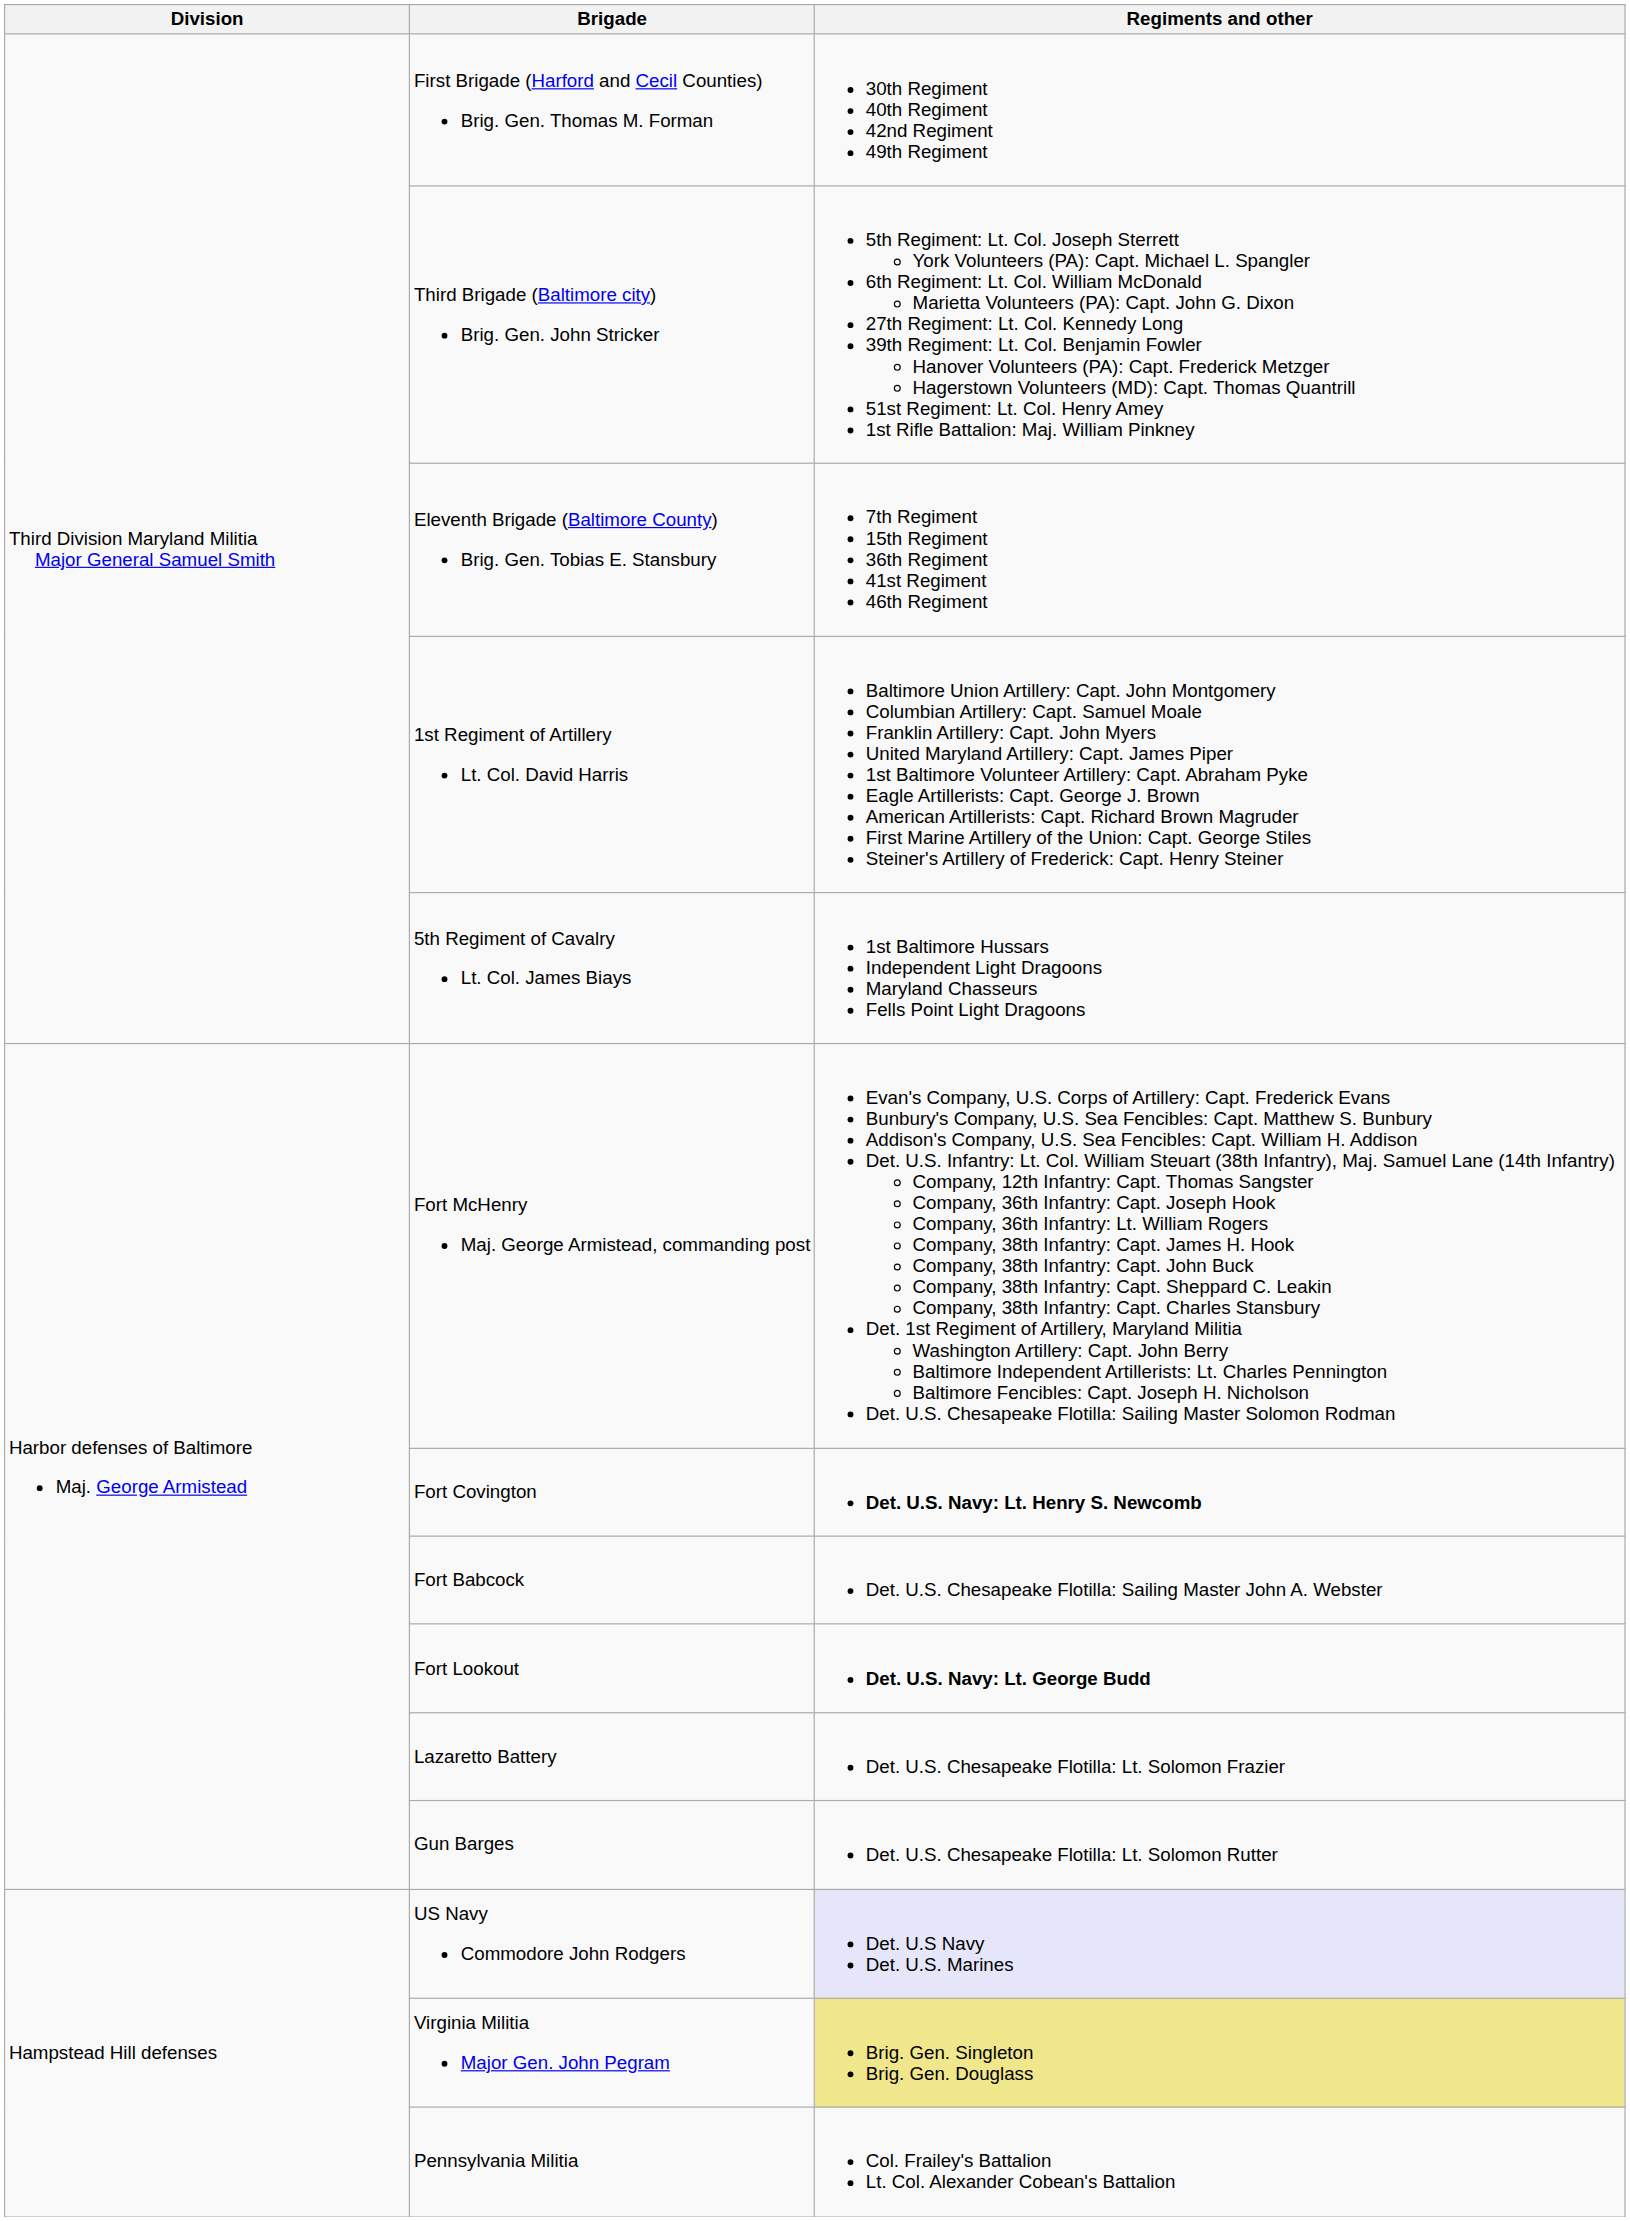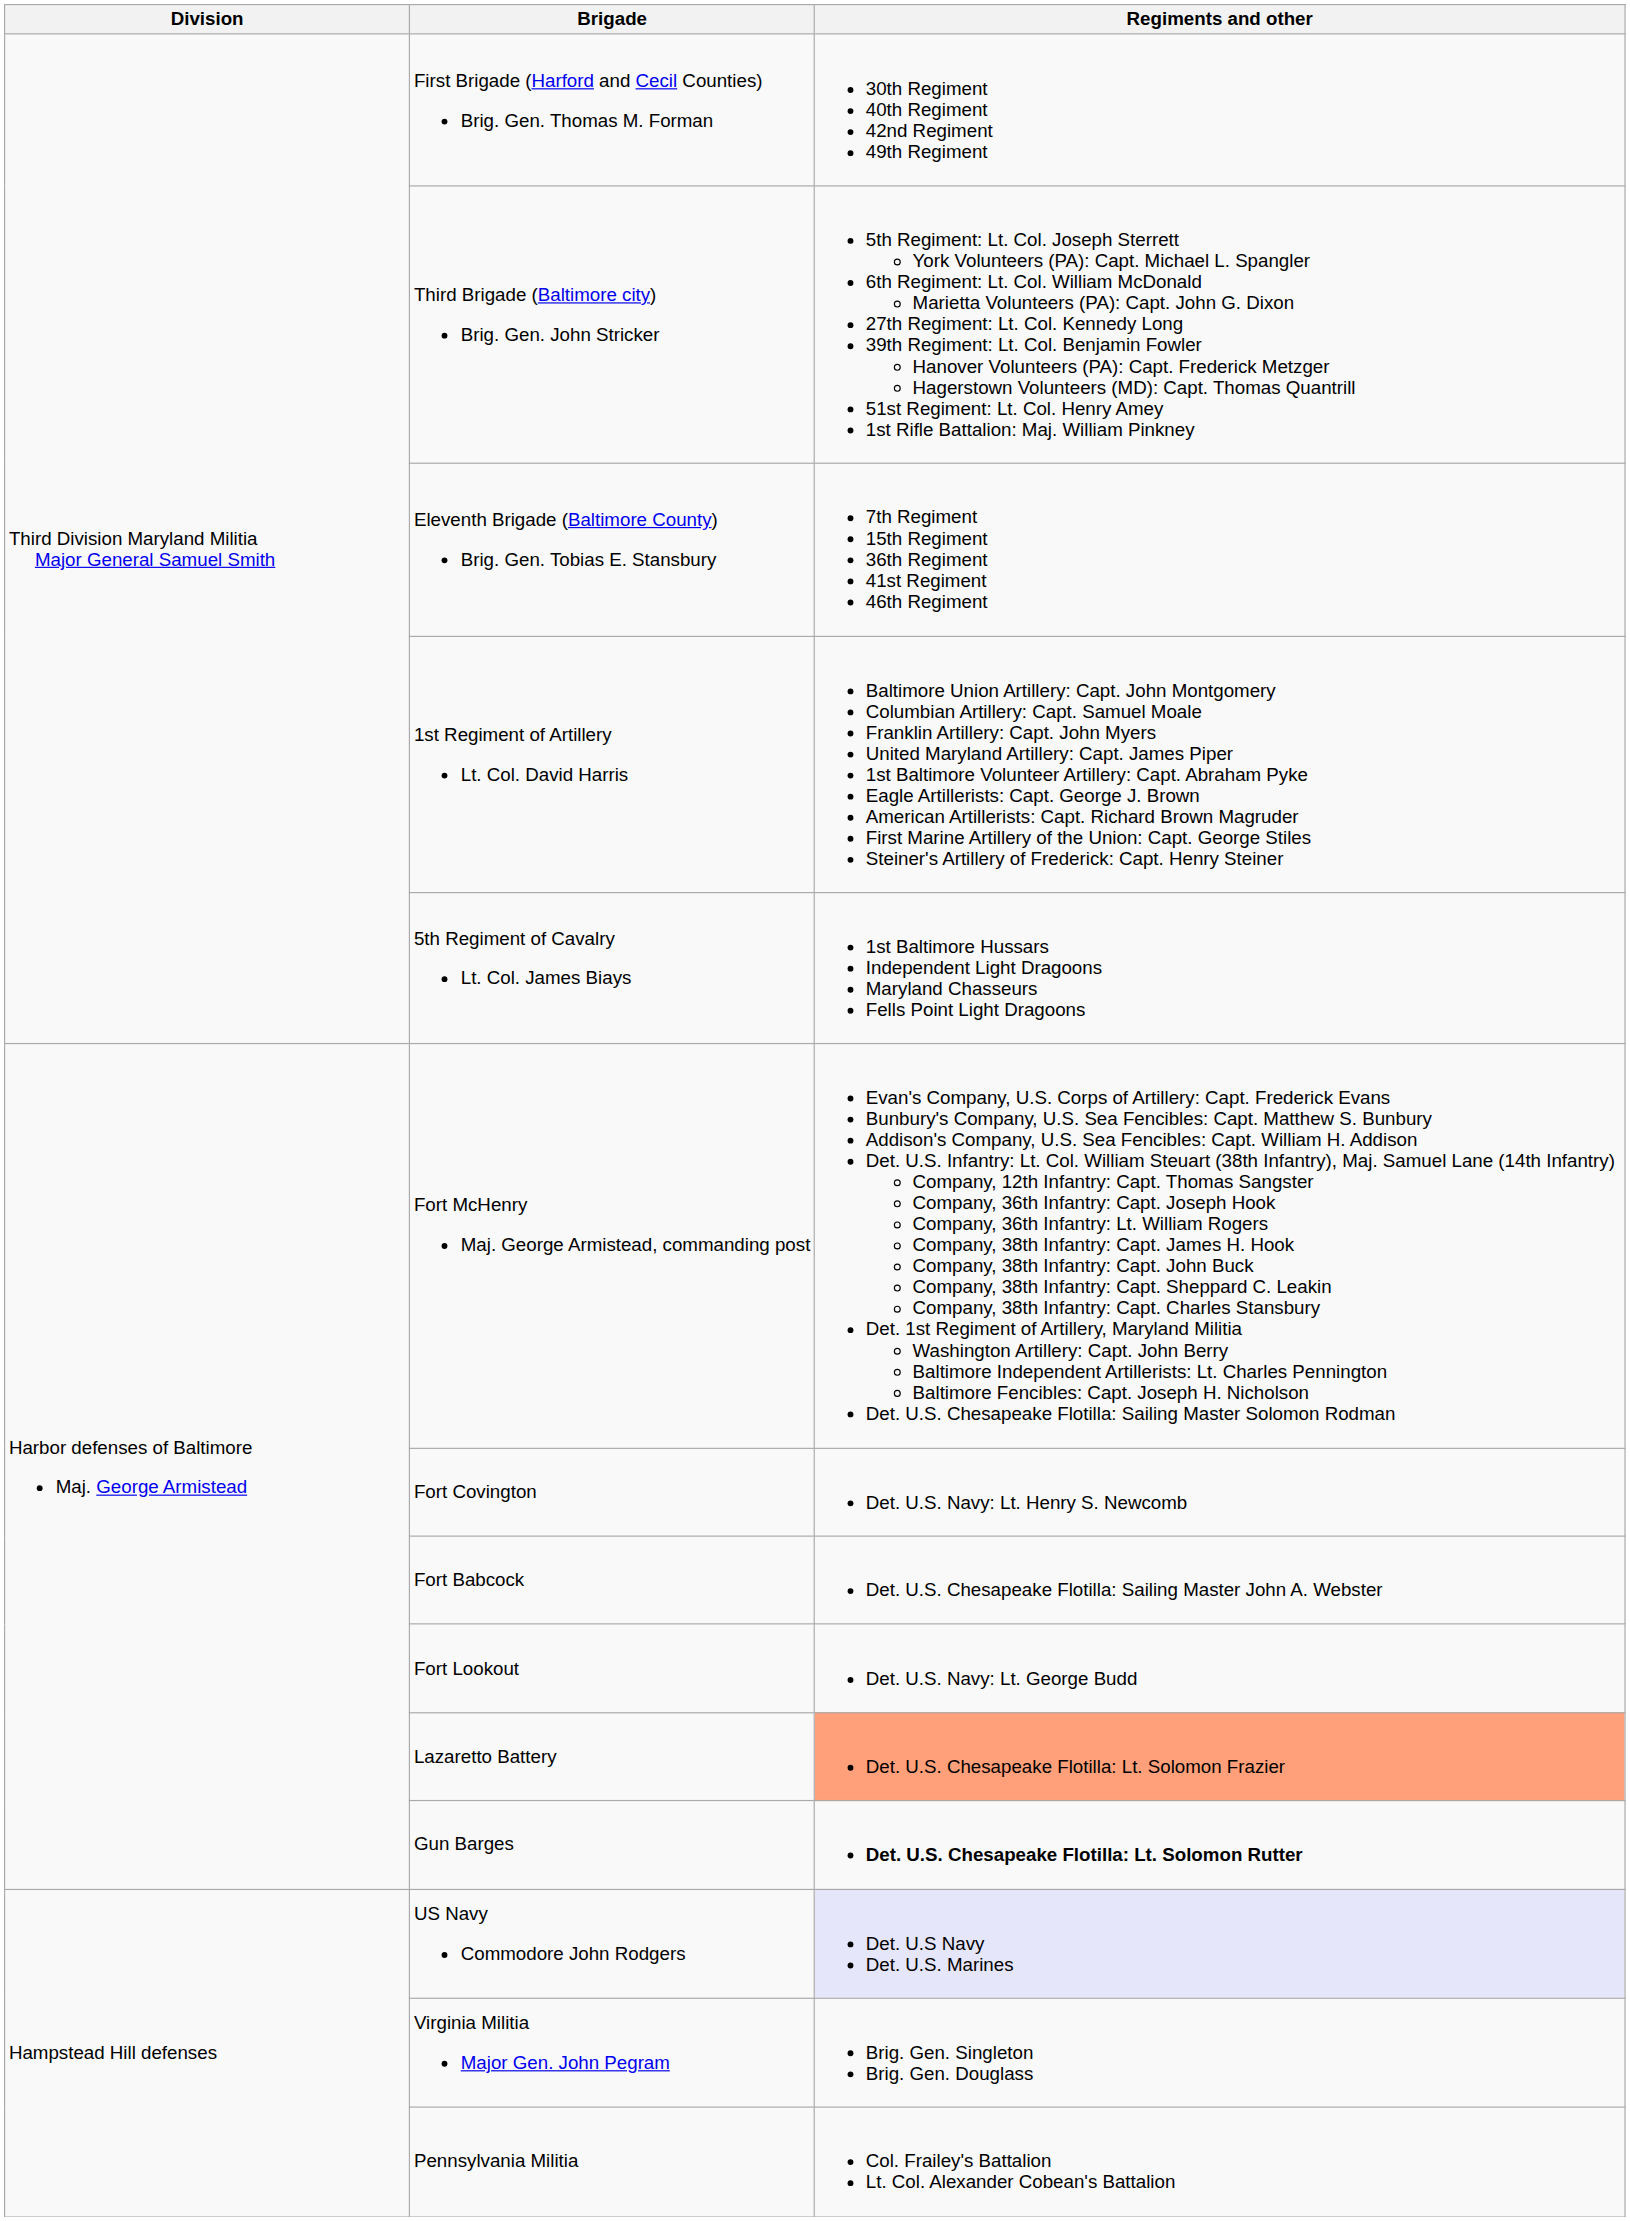(1220, 1503) bold -> (1220, 1503) normal
(1220, 1679) bold -> (1220, 1679) normal
(1220, 1767) no background -> (1220, 1767) lightsalmon background
(1220, 1855) normal -> (1220, 1855) bold
(1220, 2063) khaki background -> (1220, 2063) no background
